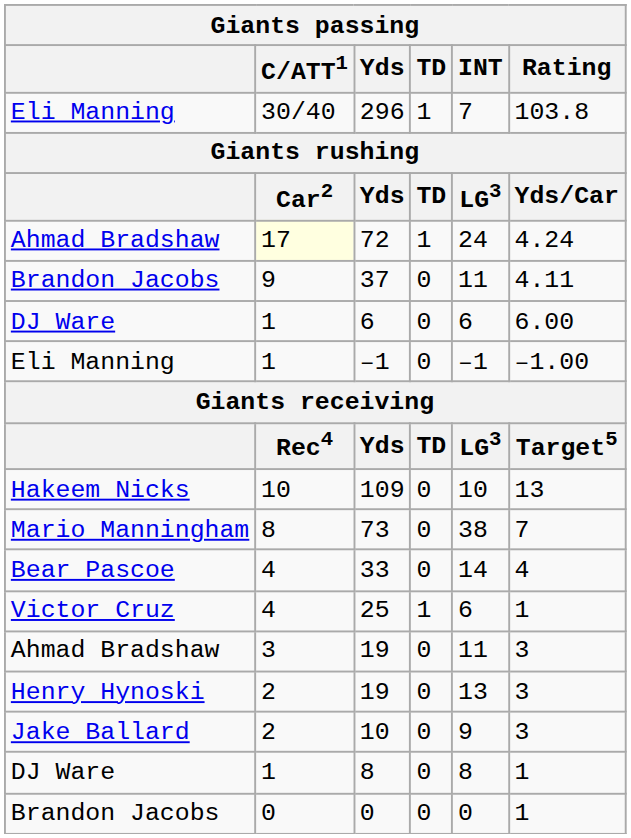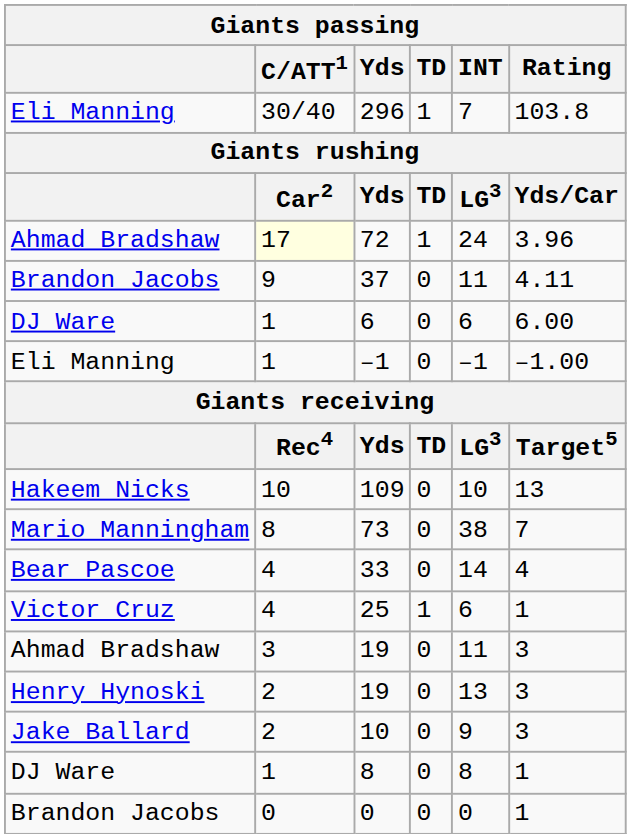(544, 240) 4.24 -> (544, 240) 3.96
